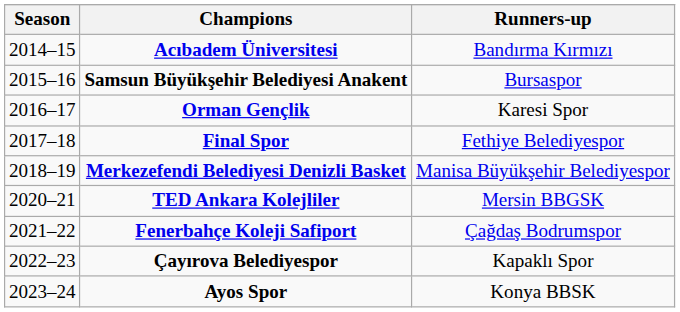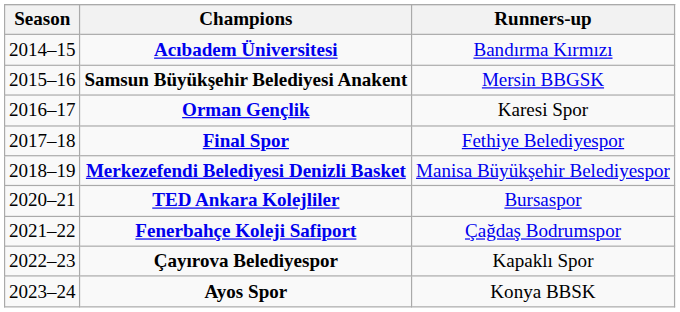(543, 79) Bursaspor -> (543, 79) Mersin BBGSK
(543, 200) Mersin BBGSK -> (543, 200) Bursaspor
